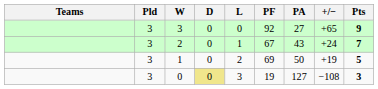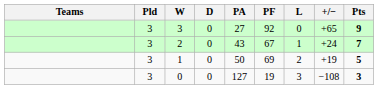columns swapped: (239, 12) <-> (299, 12)
(210, 76) khaki background -> (210, 76) no background
